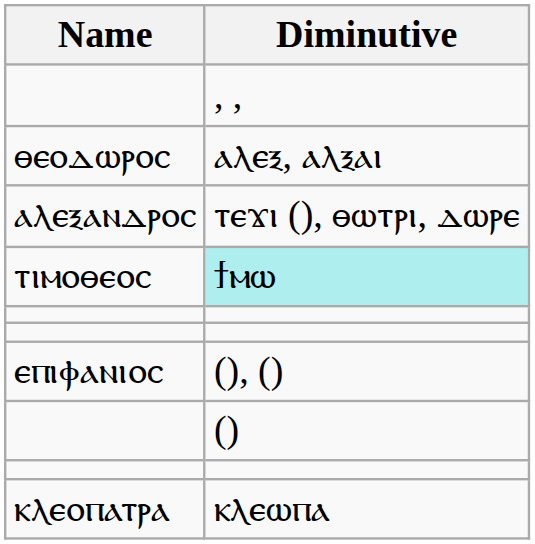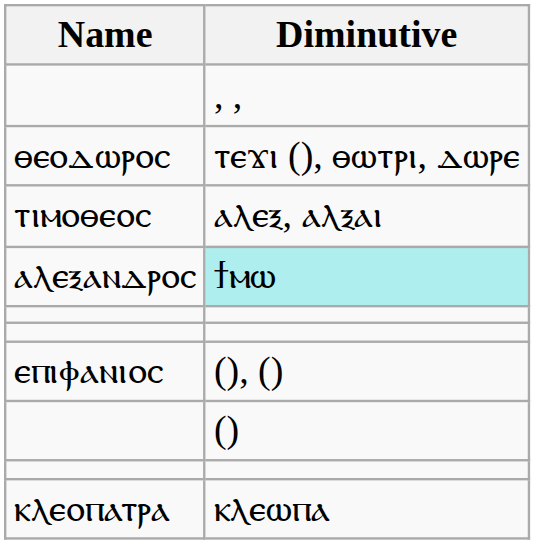(298, 154) ⲁⲗⲉⲝ, ⲁⲗⲝⲁⲓ -> (367, 154) ⲧⲉϫⲓ (), ⲑⲱⲧⲣⲓ, ⲇⲱⲣⲉ
(105, 214) ⲁⲗⲉⲝⲁⲛⲇⲣⲟⲥ -> (83, 214) ⲧⲓⲙⲟⲑⲉⲟⲥ
(367, 214) ⲧⲉϫⲓ (), ⲑⲱⲧⲣⲓ, ⲇⲱⲣⲉ -> (298, 214) ⲁⲗⲉⲝ, ⲁⲗⲝⲁⲓ
(83, 275) ⲧⲓⲙⲟⲑⲉⲟⲥ -> (105, 275) ⲁⲗⲉⲝⲁⲛⲇⲣⲟⲥ
